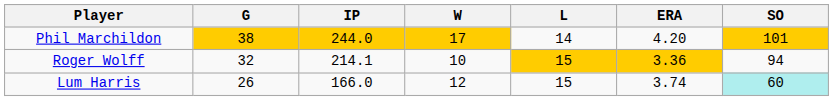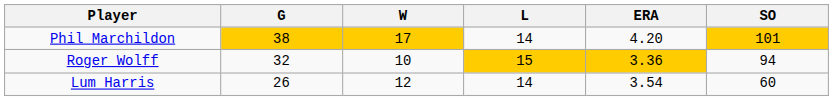- column: (352, 16)
(564, 84) 15 -> (525, 84) 14
(670, 84) 3.74 -> (646, 84) 3.54
(776, 84) paleturquoise background -> (768, 84) no background
